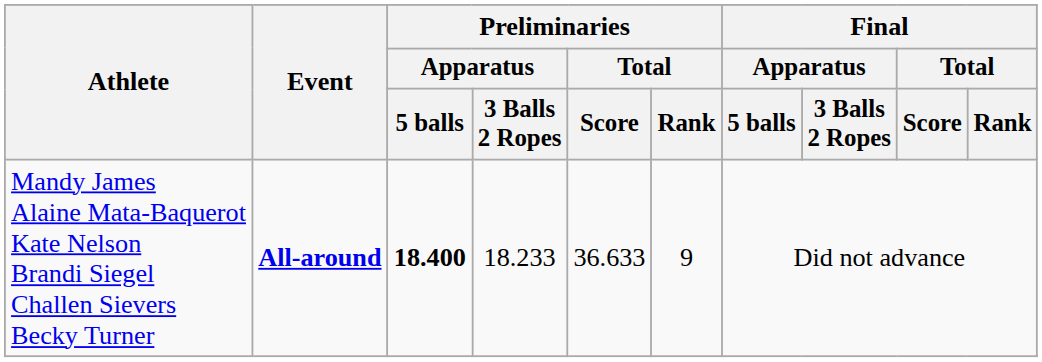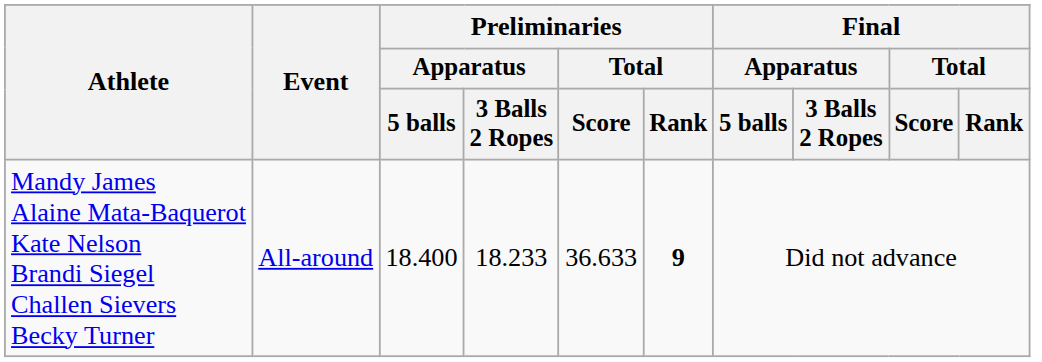(320, 257) bold -> (316, 257) normal
(430, 257) bold -> (422, 257) normal
(687, 257) normal -> (678, 257) bold
